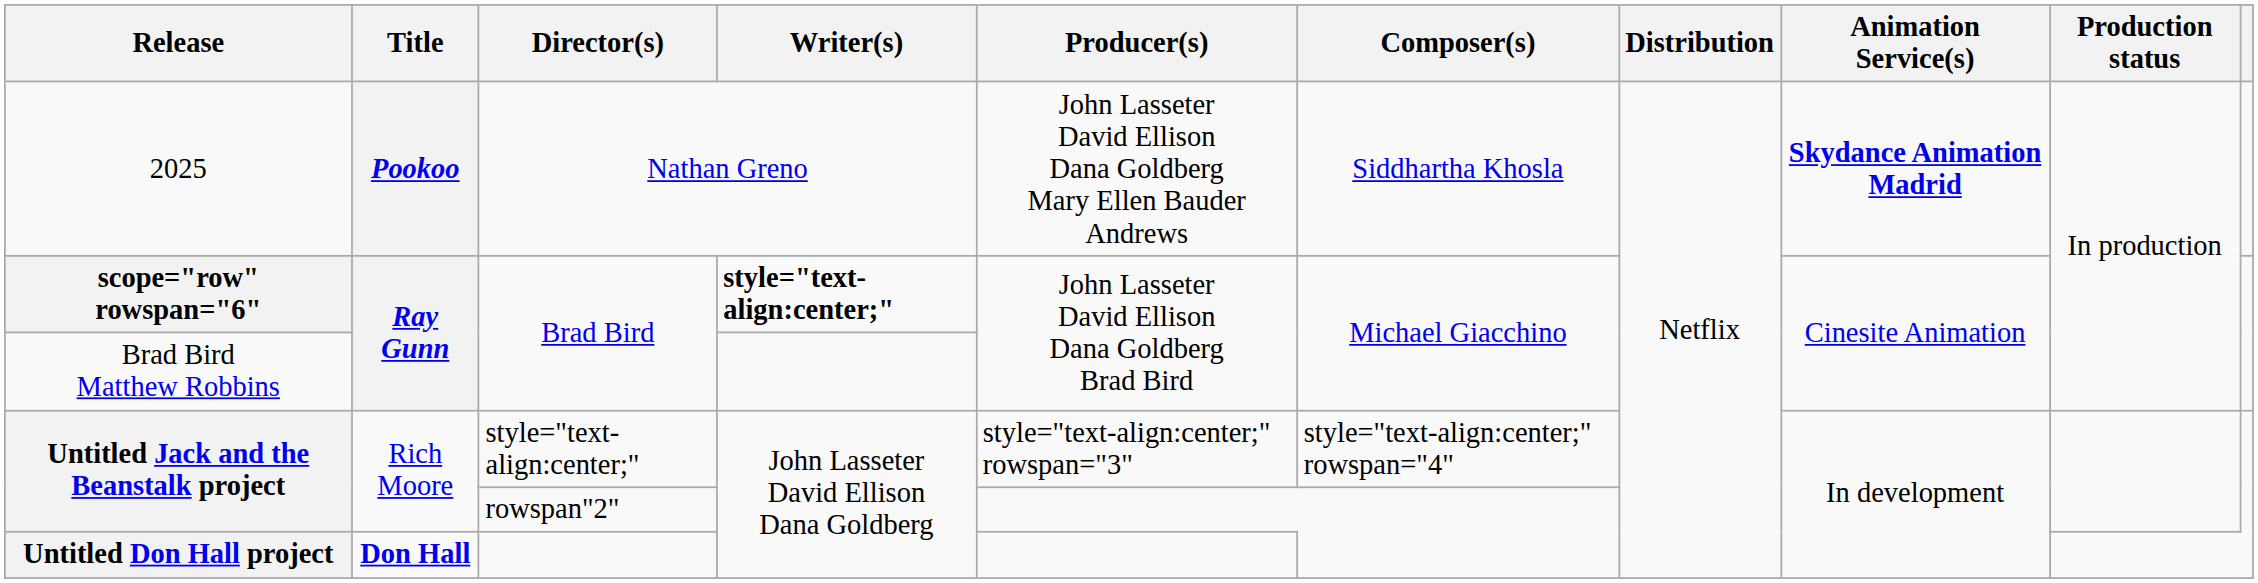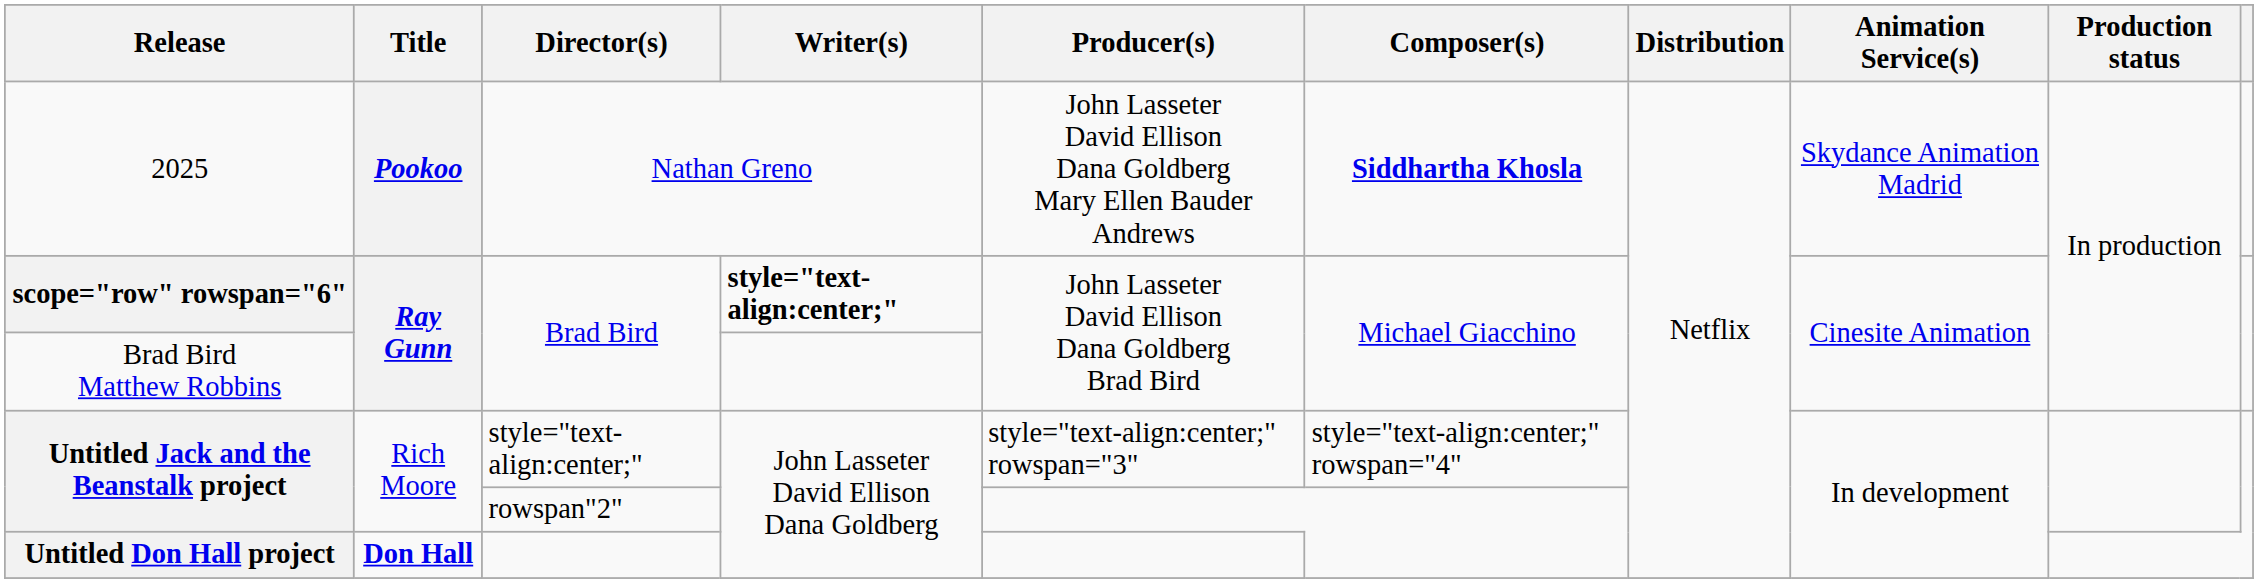(1458, 168) normal -> (1467, 168) bold
(1915, 168) bold -> (1920, 168) normal
